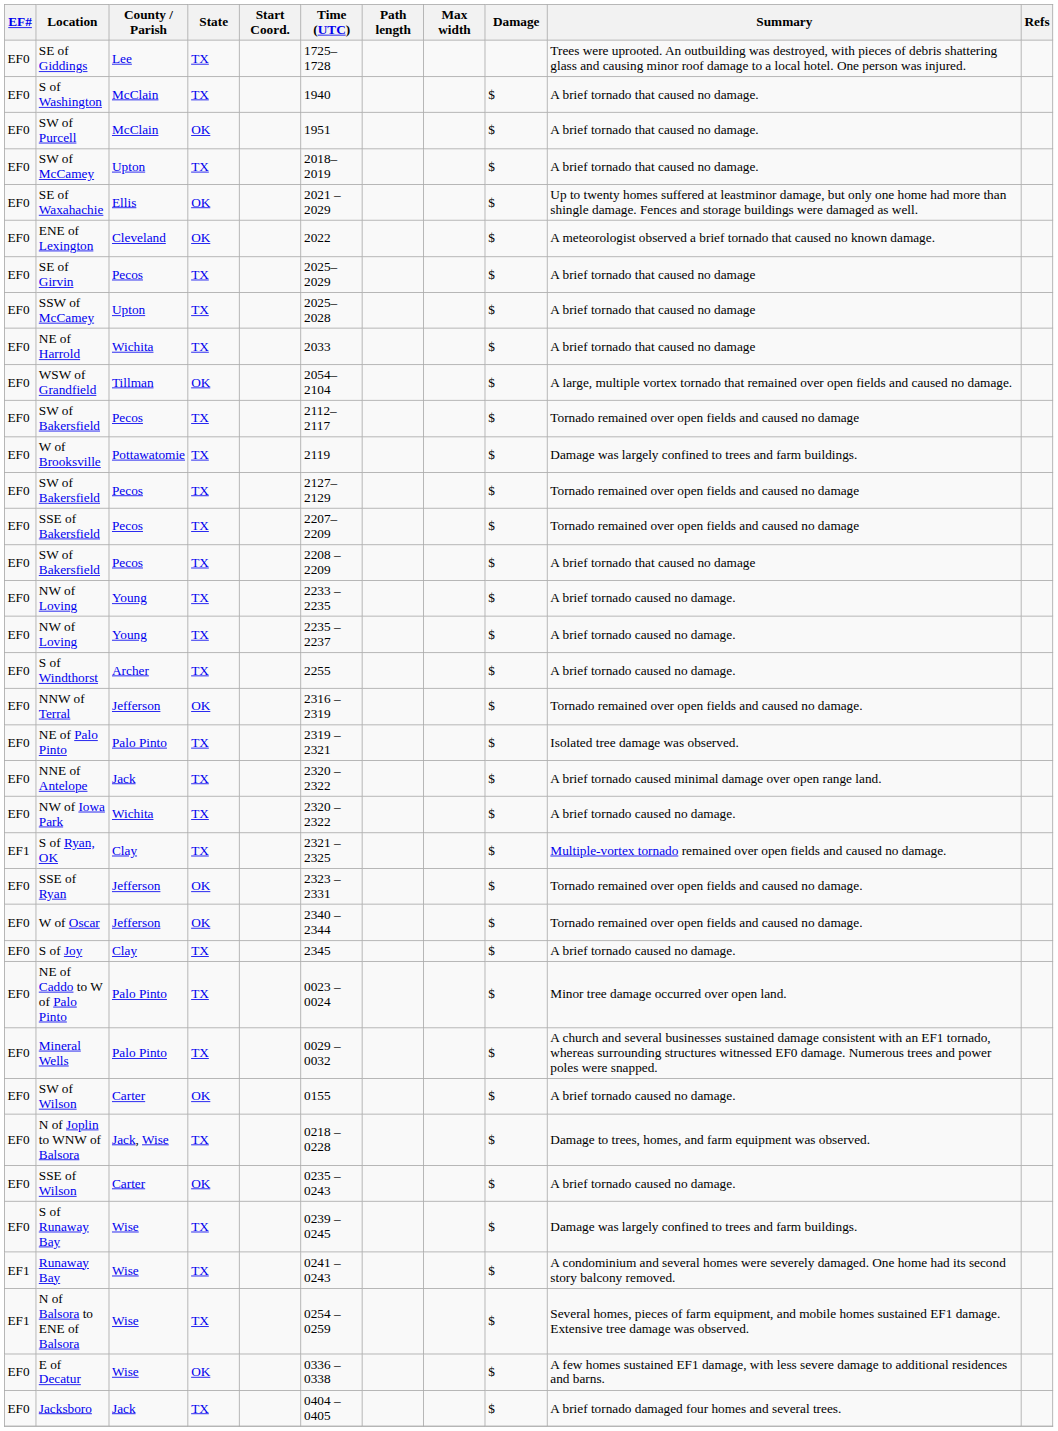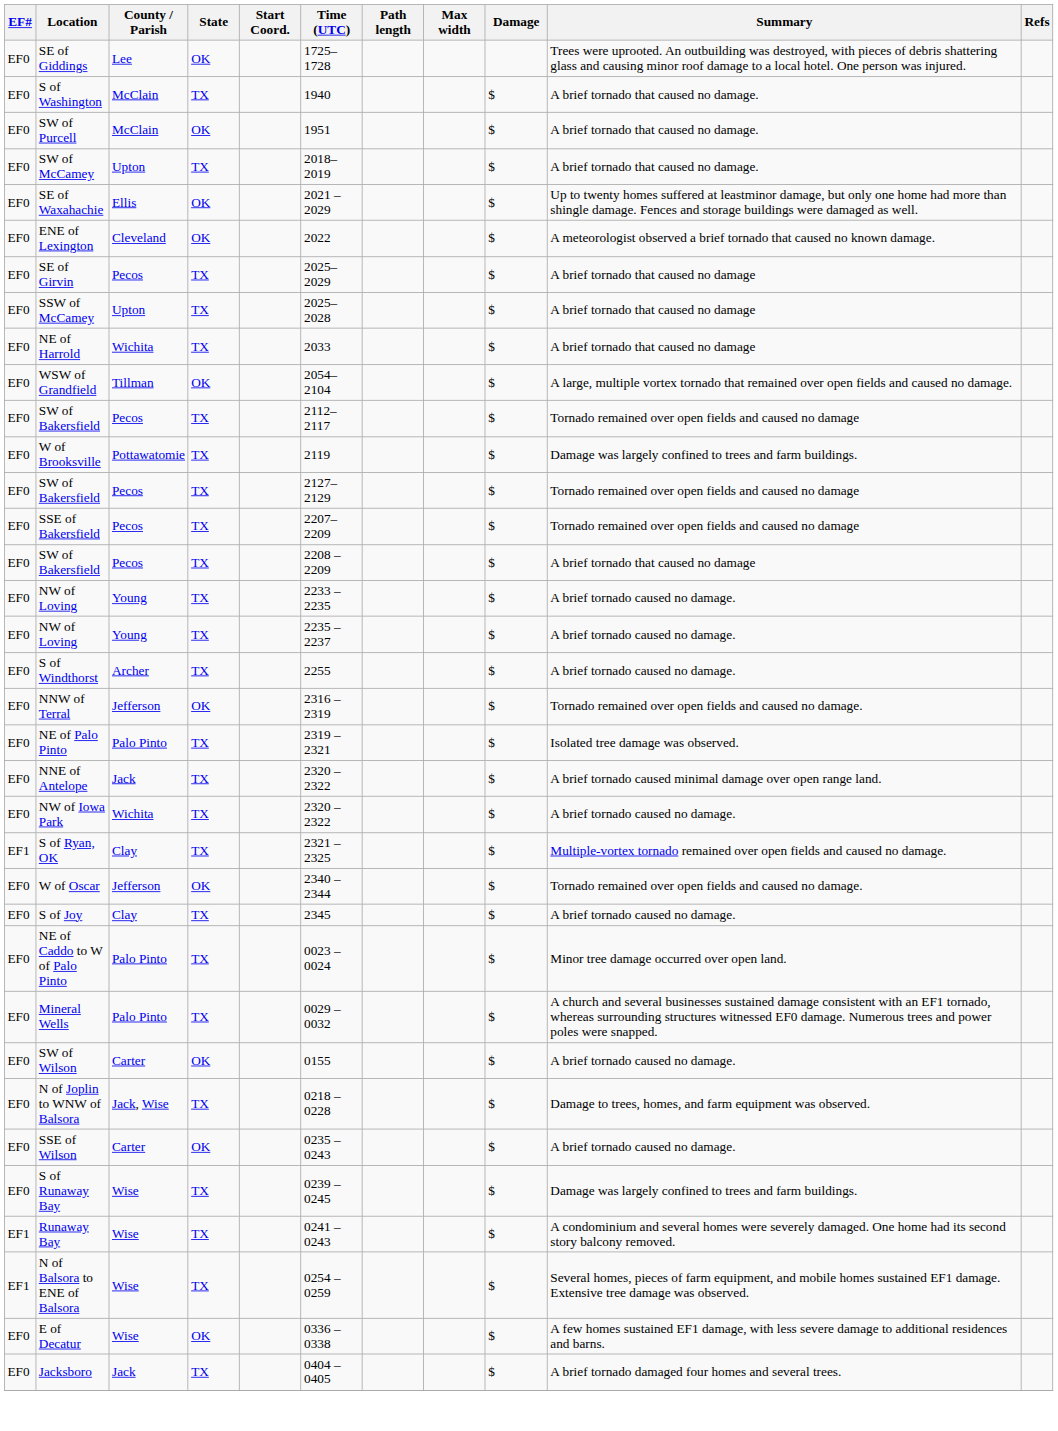(200, 58) TX -> (201, 58) OK
- row: (57, 886)
